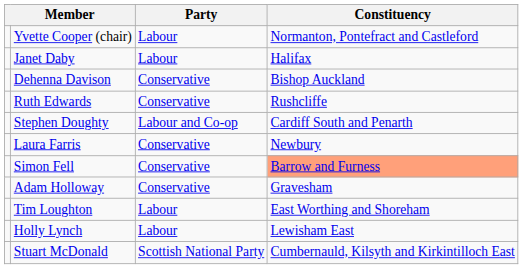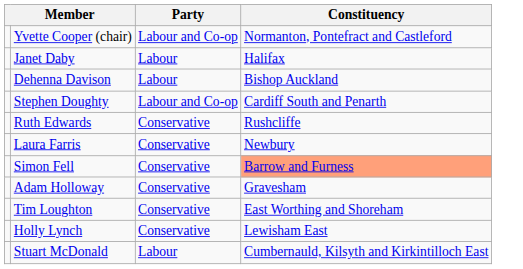(158, 36) Labour -> (188, 36) Labour and Co-op
(174, 79) Conservative -> (158, 79) Labour
rows swapped: (61, 123) <-> (53, 101)
(158, 209) Labour -> (174, 209) Conservative
(158, 230) Labour -> (174, 230) Conservative
(201, 252) Scottish National Party -> (158, 252) Labour
